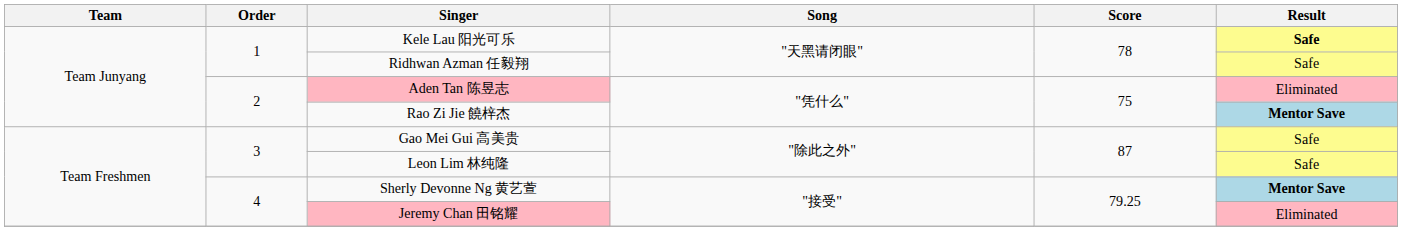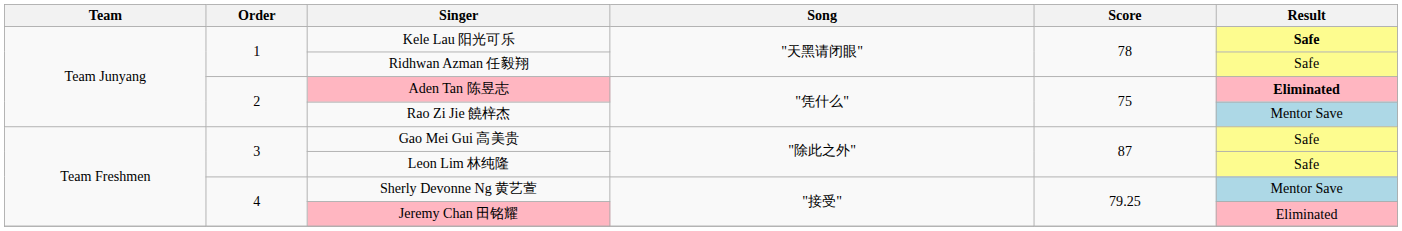(1307, 89) normal -> (1307, 89) bold
(1307, 114) bold -> (1307, 114) normal
(1307, 189) bold -> (1307, 189) normal
